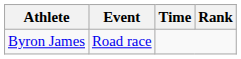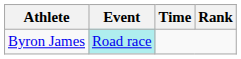(122, 41) no background -> (122, 41) paleturquoise background
